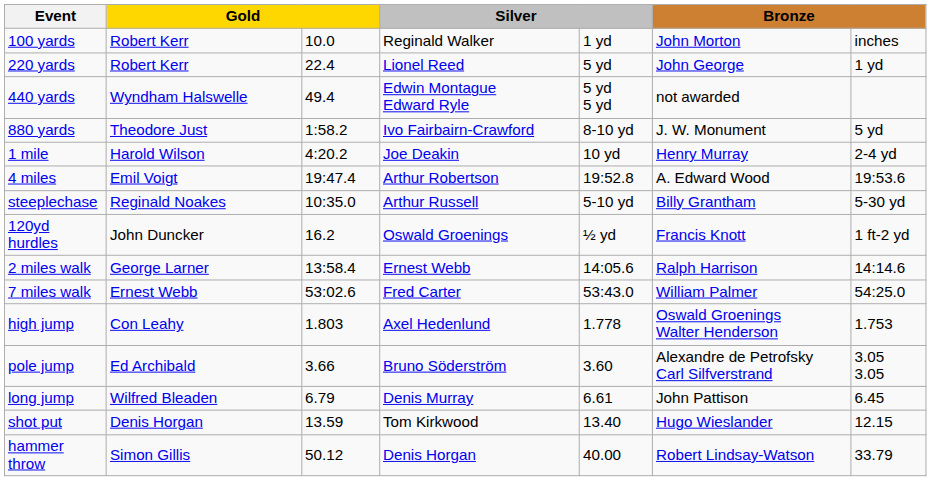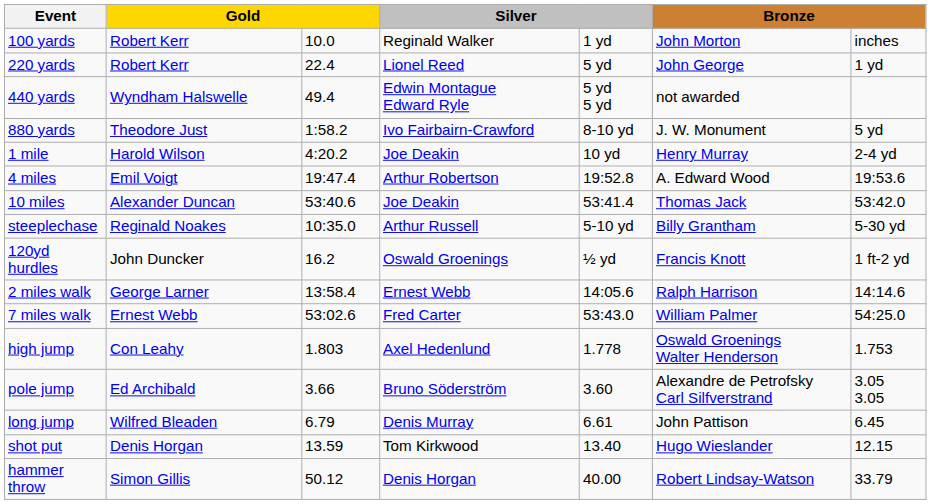+ row: (36, 202)
